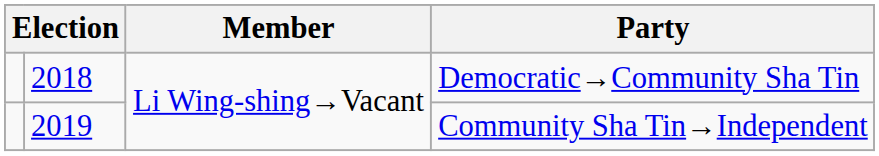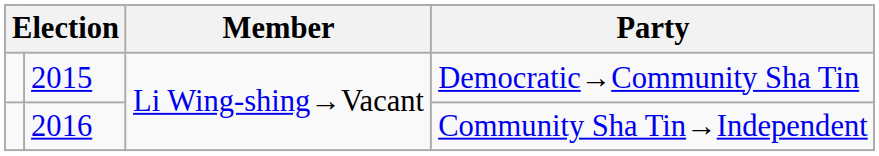(62, 77) 2018 -> (62, 77) 2015
(62, 125) 2019 -> (62, 125) 2016
